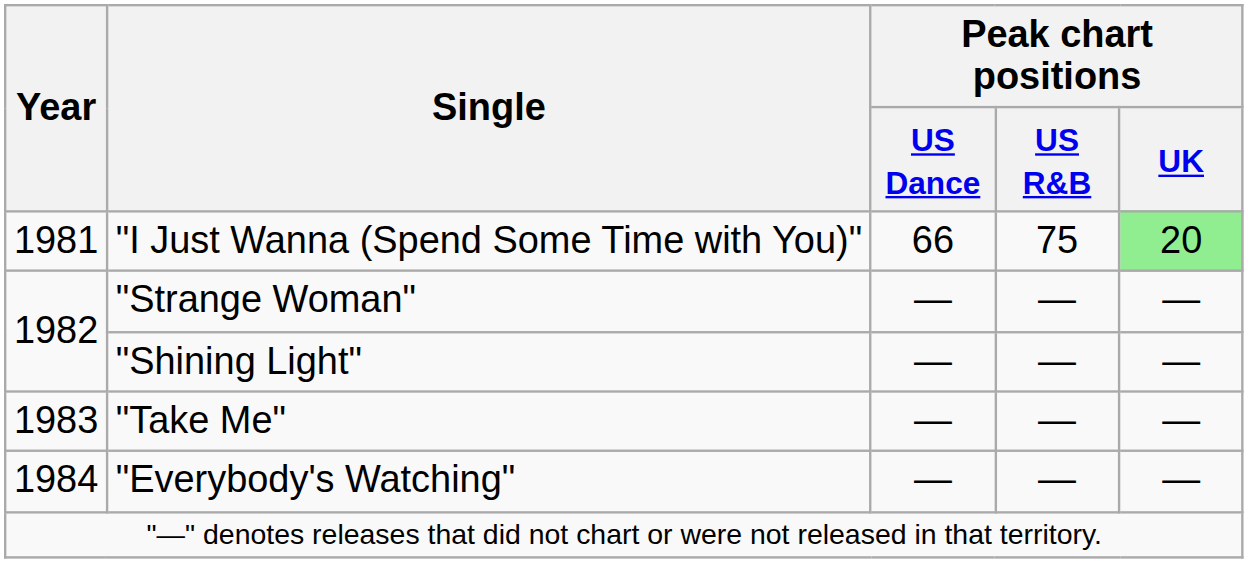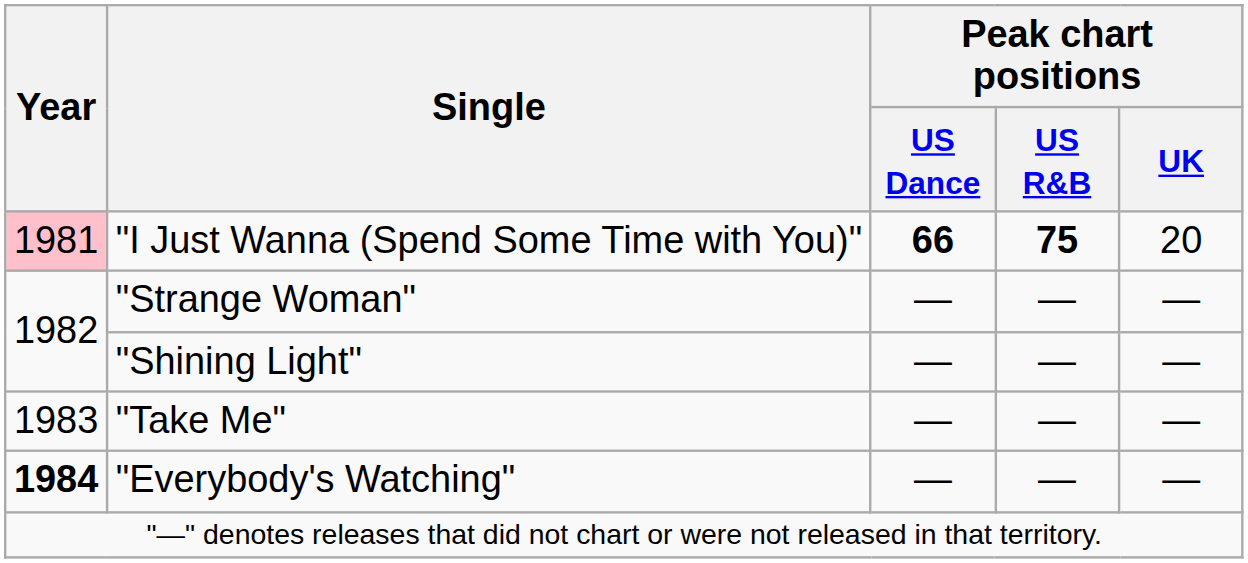(56, 240) no background -> (56, 240) pink background
(933, 240) normal -> (933, 240) bold
(1057, 240) normal -> (1057, 240) bold
(1181, 240) lightgreen background -> (1181, 240) no background
(56, 480) normal -> (56, 480) bold
